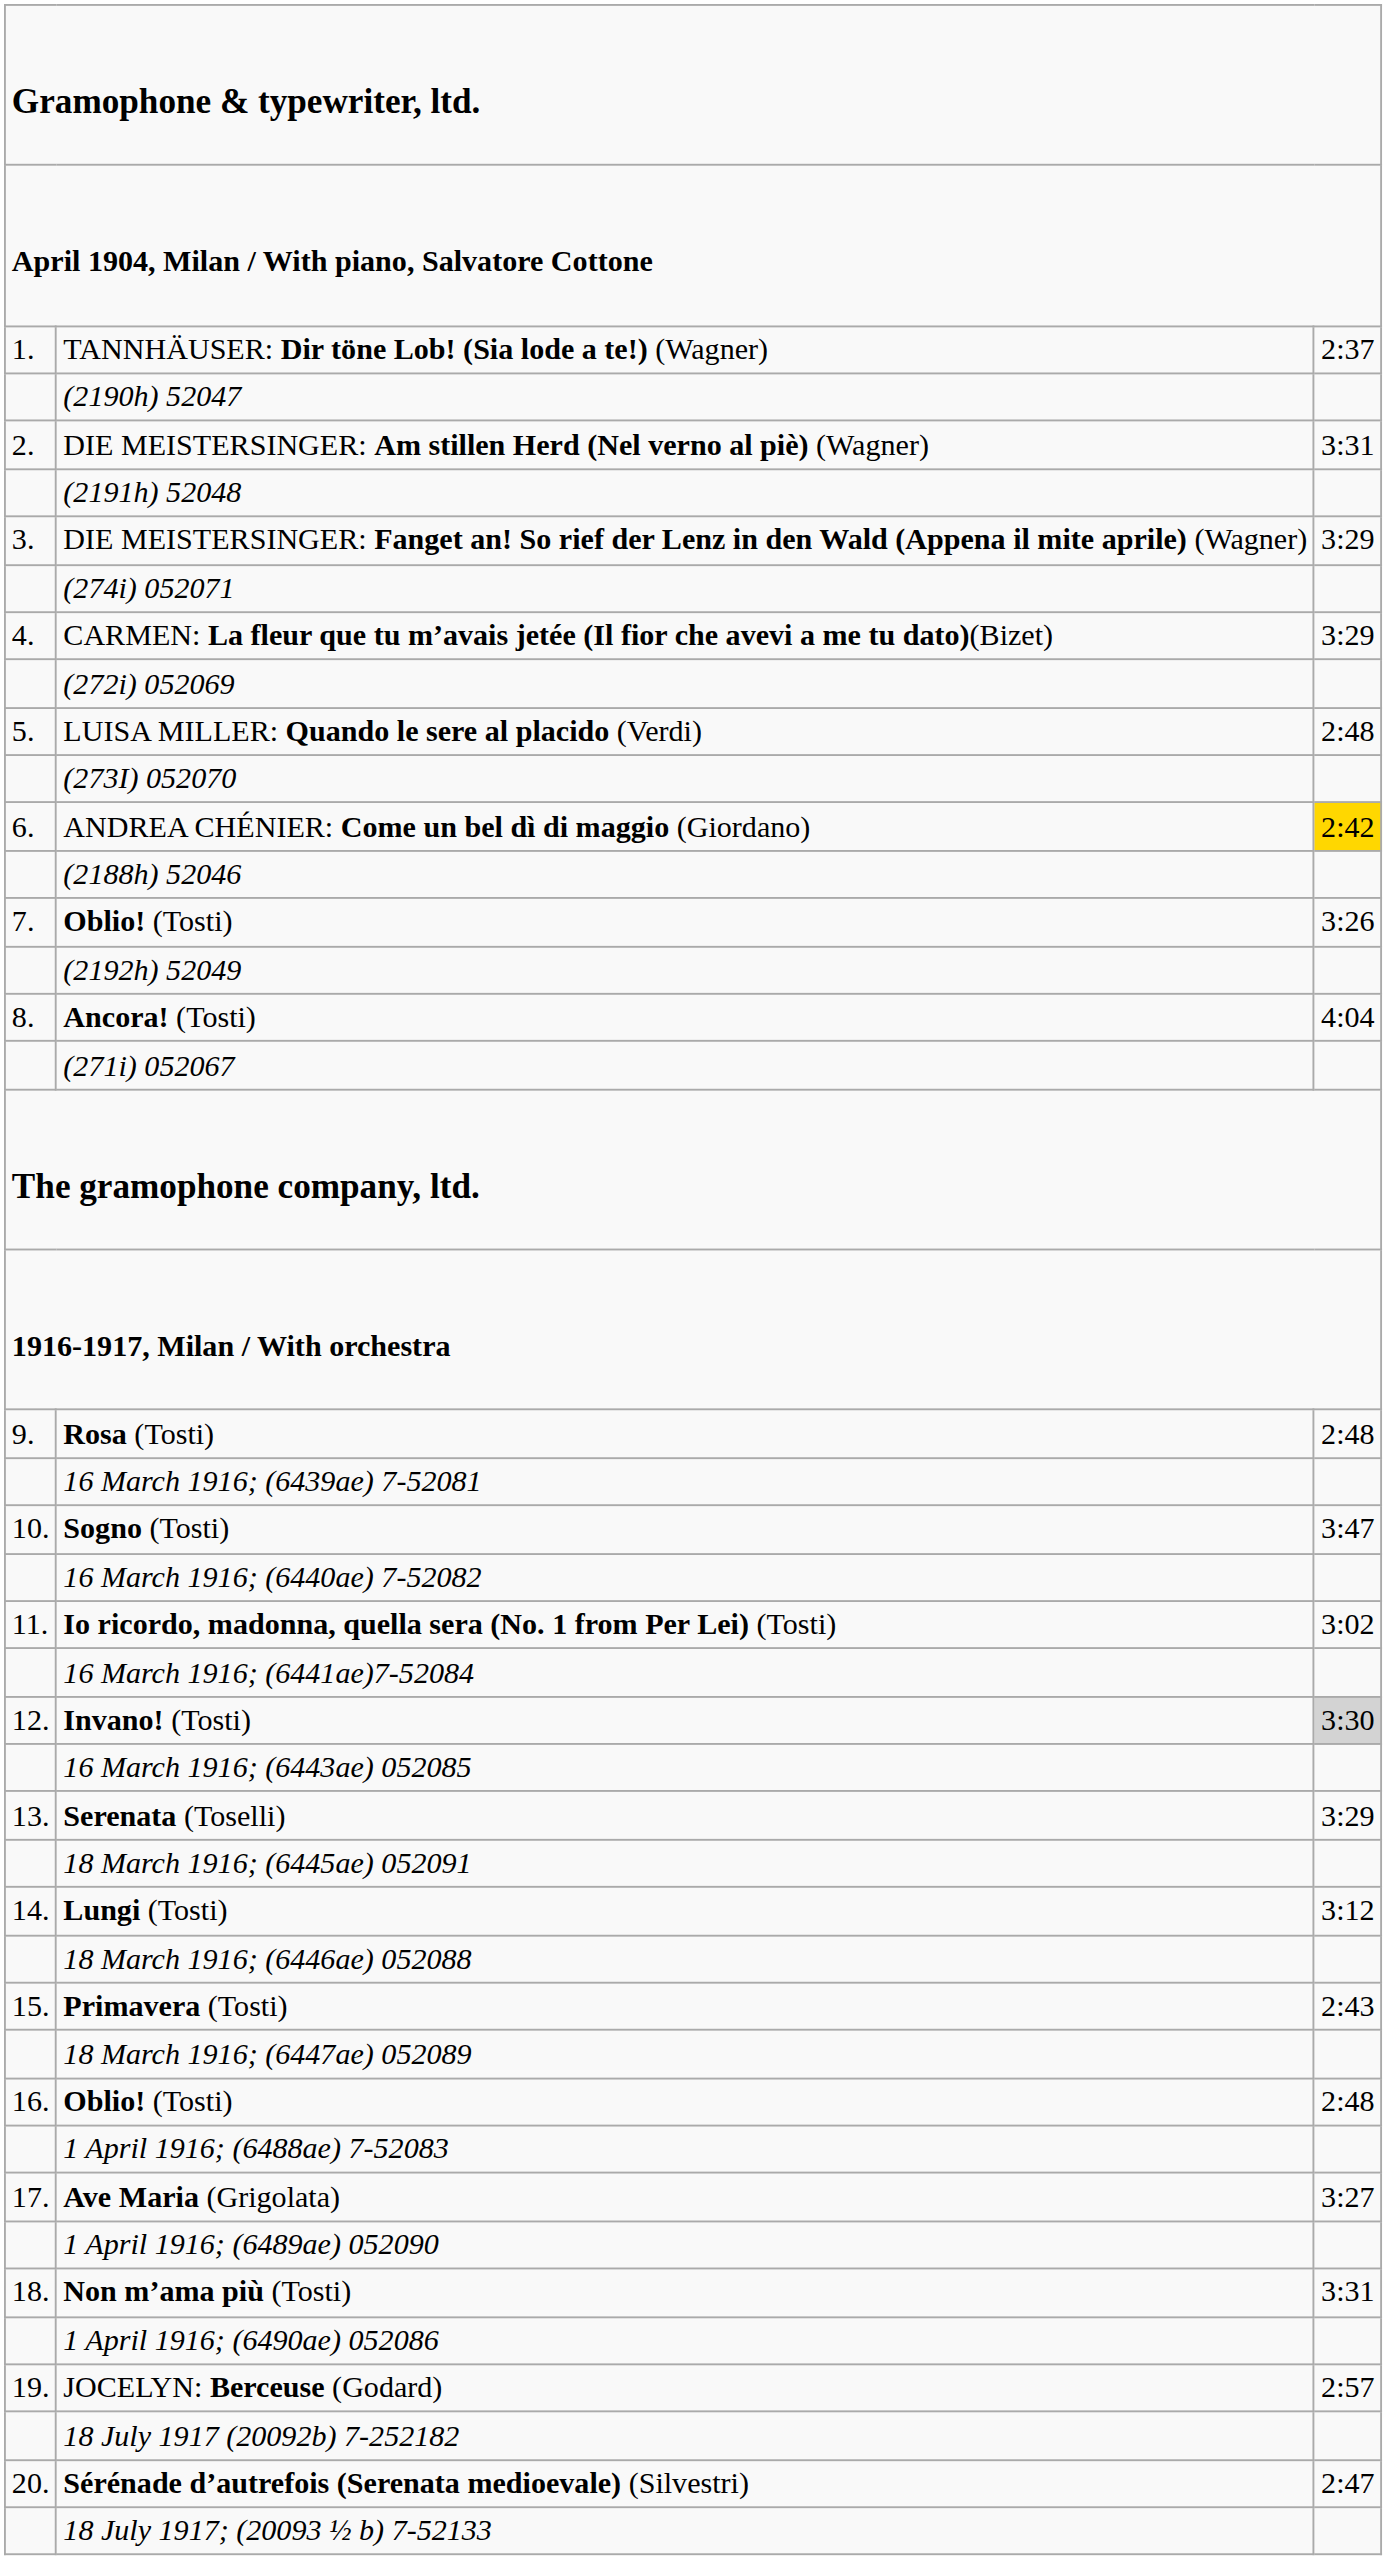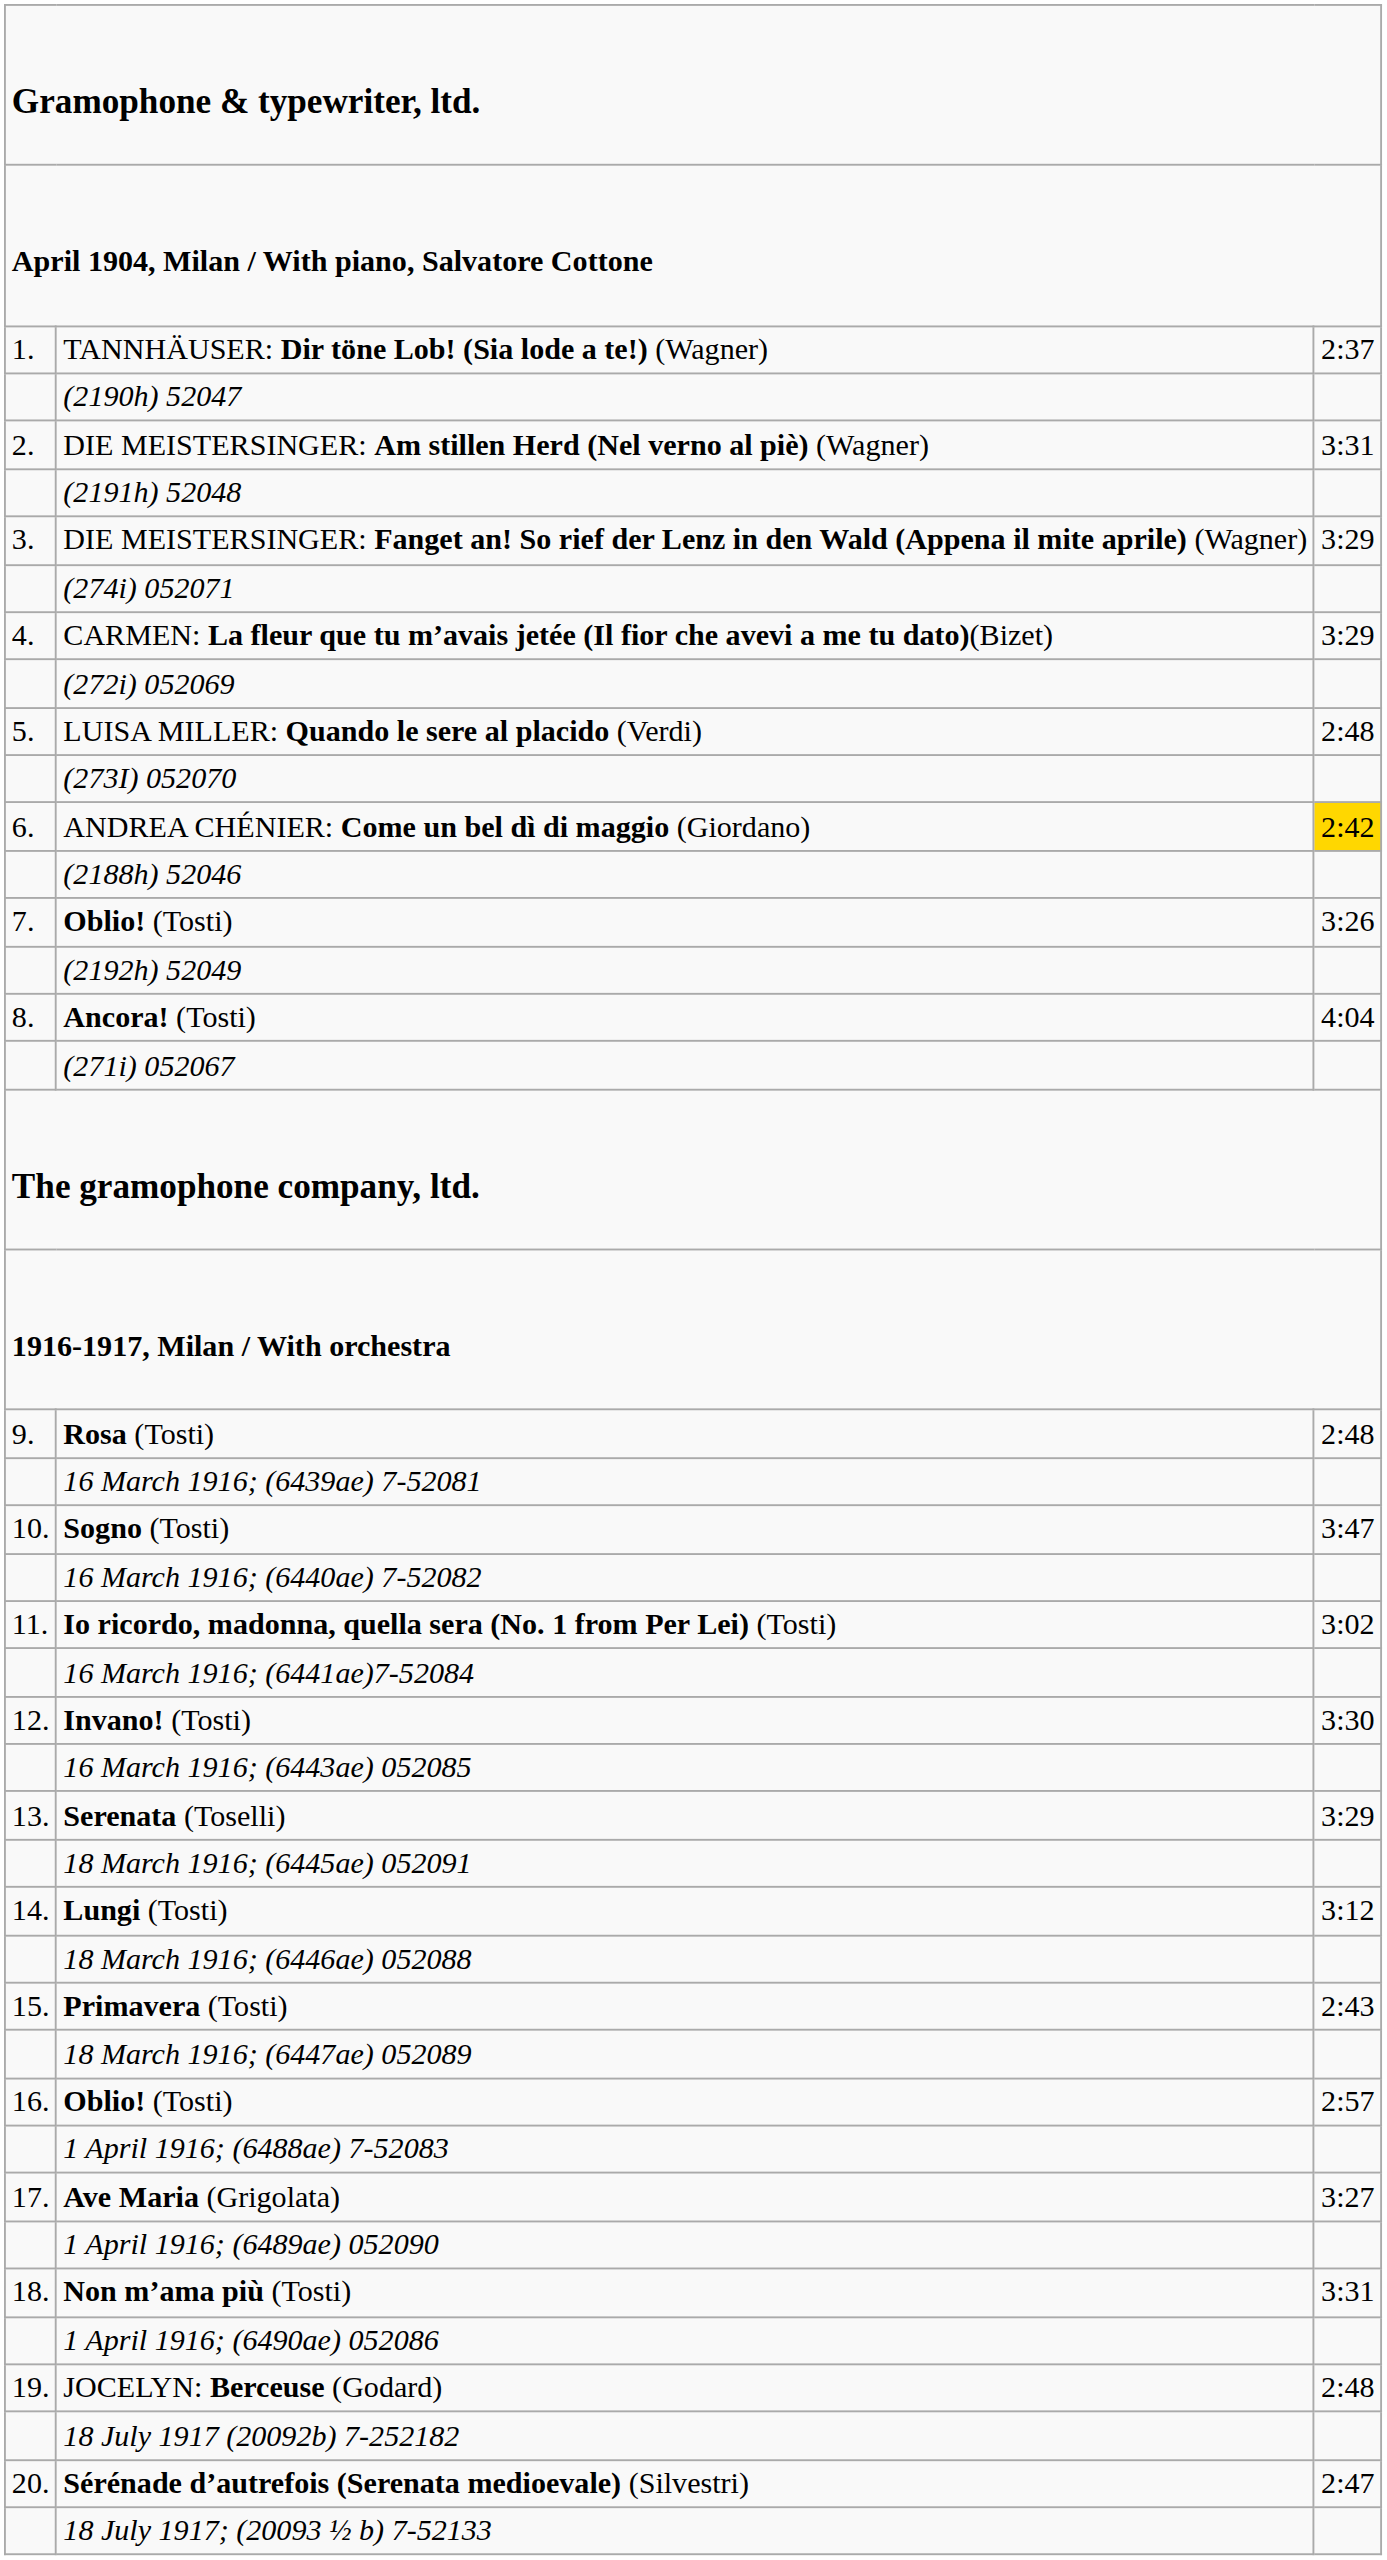(1348, 1719) lightgrey background -> (1348, 1719) no background
(1348, 2101) 2:48 -> (1348, 2101) 2:57
(1348, 2387) 2:57 -> (1348, 2387) 2:48
